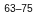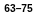(18, 9) normal -> (18, 9) bold
